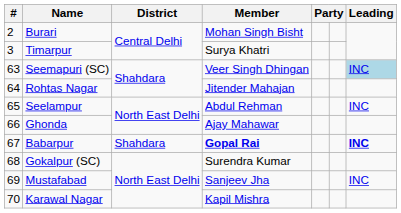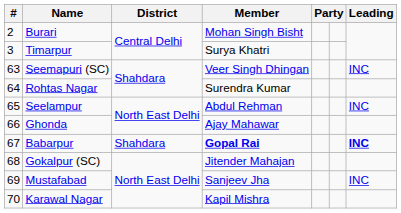(359, 69) lightblue background -> (359, 69) no background
(250, 87) Jitender Mahajan -> (248, 87) Surendra Kumar
(248, 161) Surendra Kumar -> (250, 161) Jitender Mahajan
